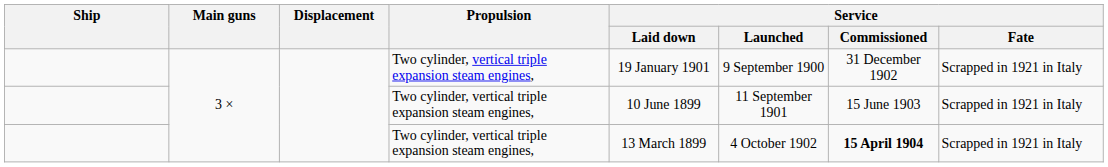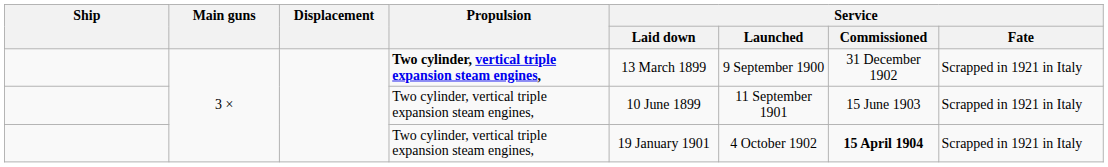(470, 67) normal -> (474, 67) bold
(664, 67) 19 January 1901 -> (664, 67) 13 March 1899
(664, 142) 13 March 1899 -> (664, 142) 19 January 1901
